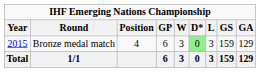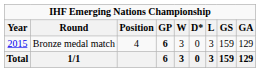(165, 43) normal -> (165, 43) bold
(197, 43) lightgreen background -> (197, 43) no background
